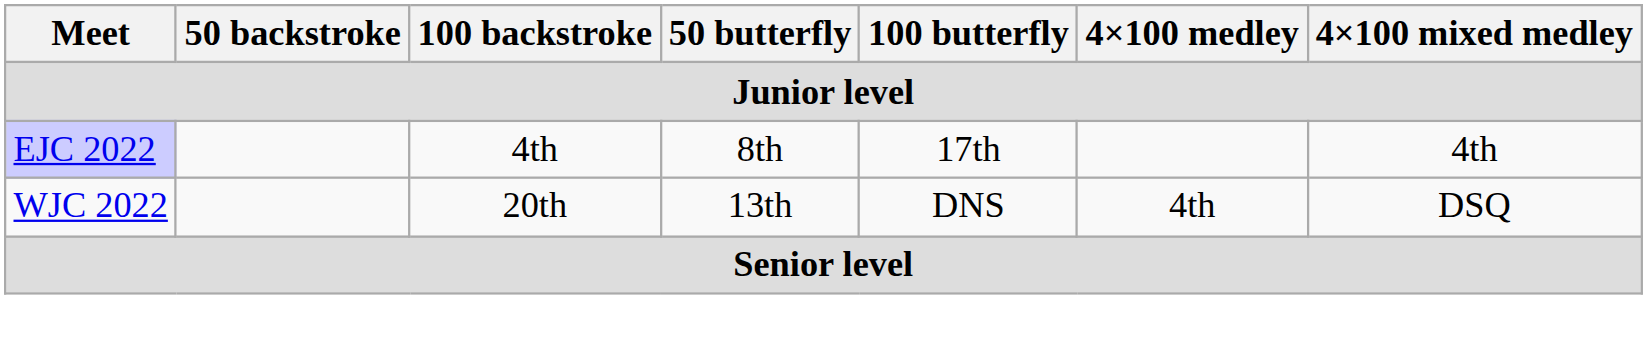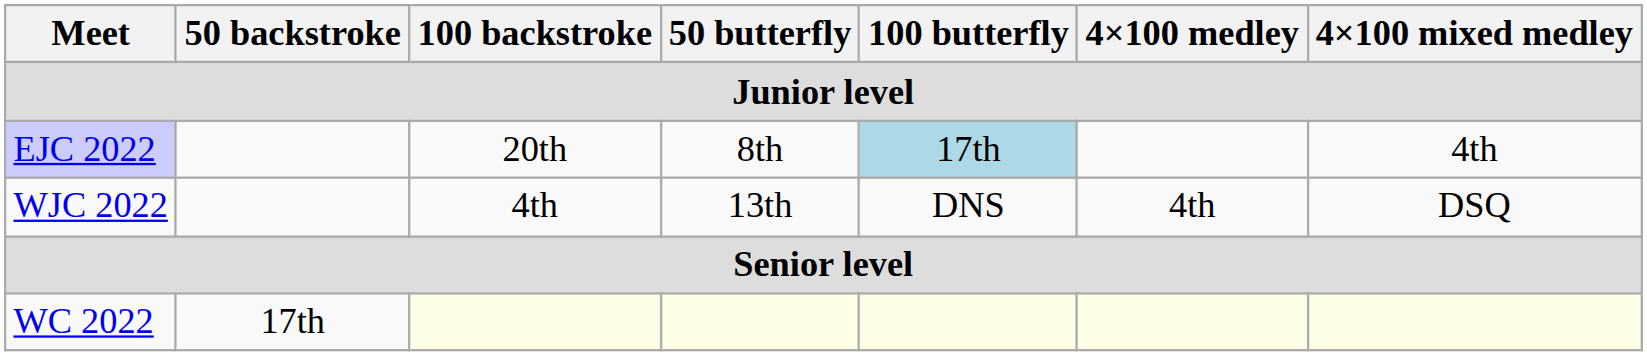(535, 148) 4th -> (535, 148) 20th
(968, 148) no background -> (968, 148) lightblue background
(535, 206) 20th -> (535, 206) 4th
+ row: (84, 321)
